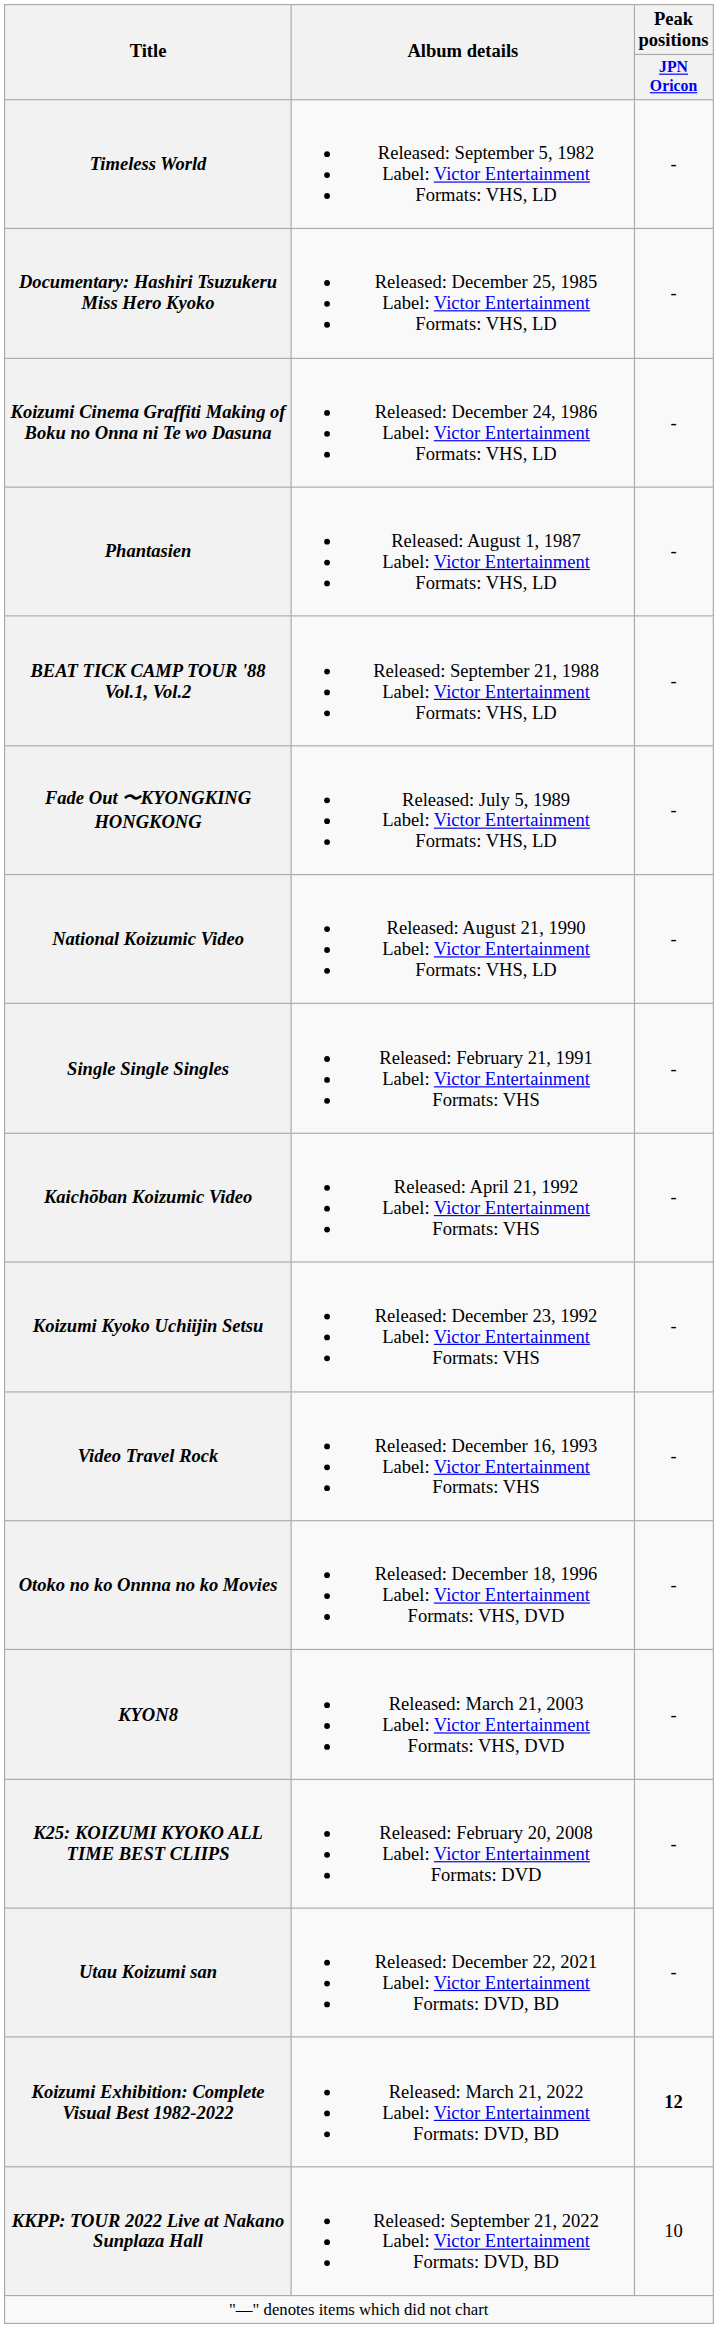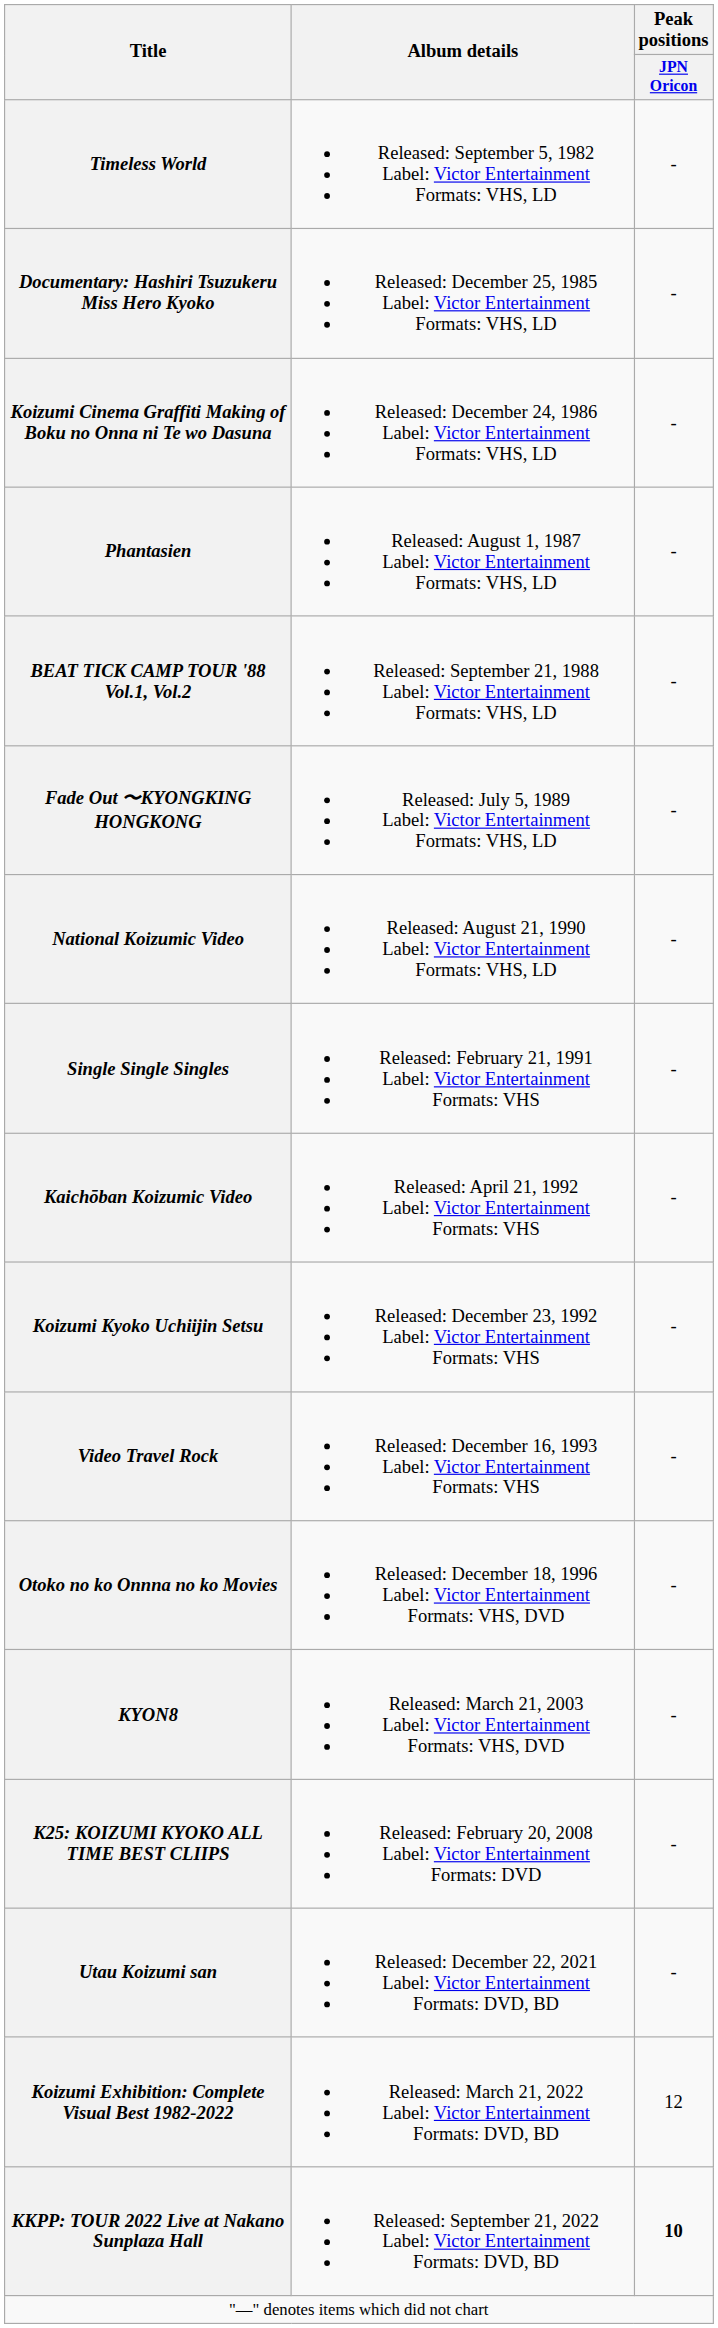(674, 2101) bold -> (674, 2101) normal
(674, 2231) normal -> (674, 2231) bold
